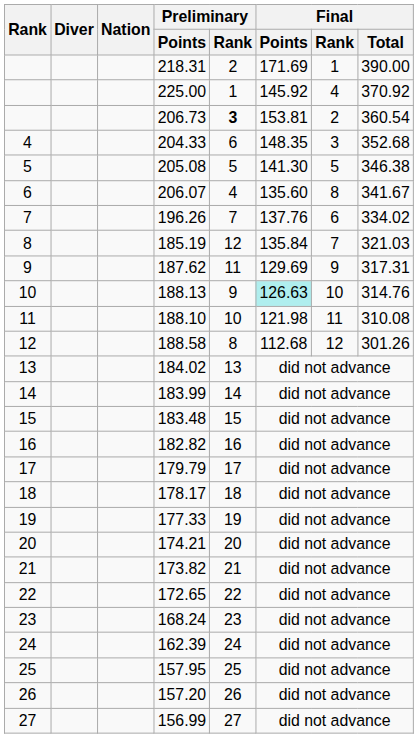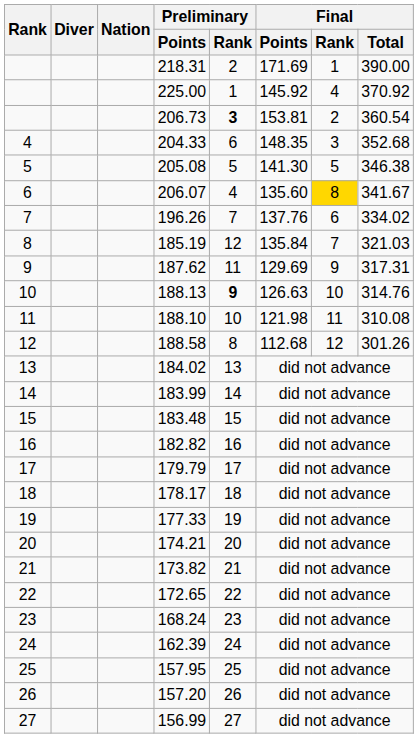(335, 192) no background -> (335, 192) gold background
(233, 293) normal -> (233, 293) bold
(284, 293) paleturquoise background -> (284, 293) no background
